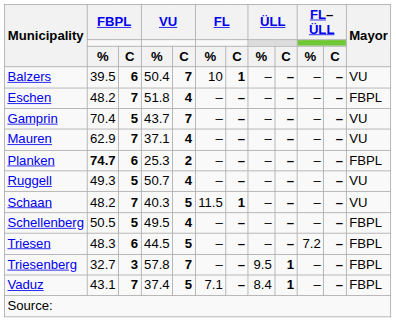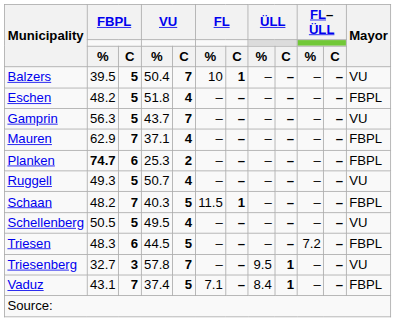(134, 77) 6 -> (134, 77) 5
(134, 98) 7 -> (134, 98) 5
(103, 118) 70.4 -> (103, 118) 56.3
(358, 139) VU -> (366, 139) FBPL
(358, 202) VU -> (366, 202) FBPL
(366, 222) FBPL -> (358, 222) VU
(366, 264) FBPL -> (358, 264) VU
